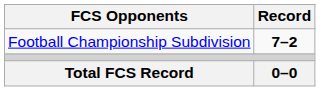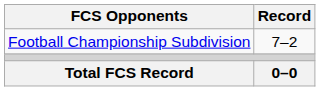(284, 41) bold -> (284, 41) normal
